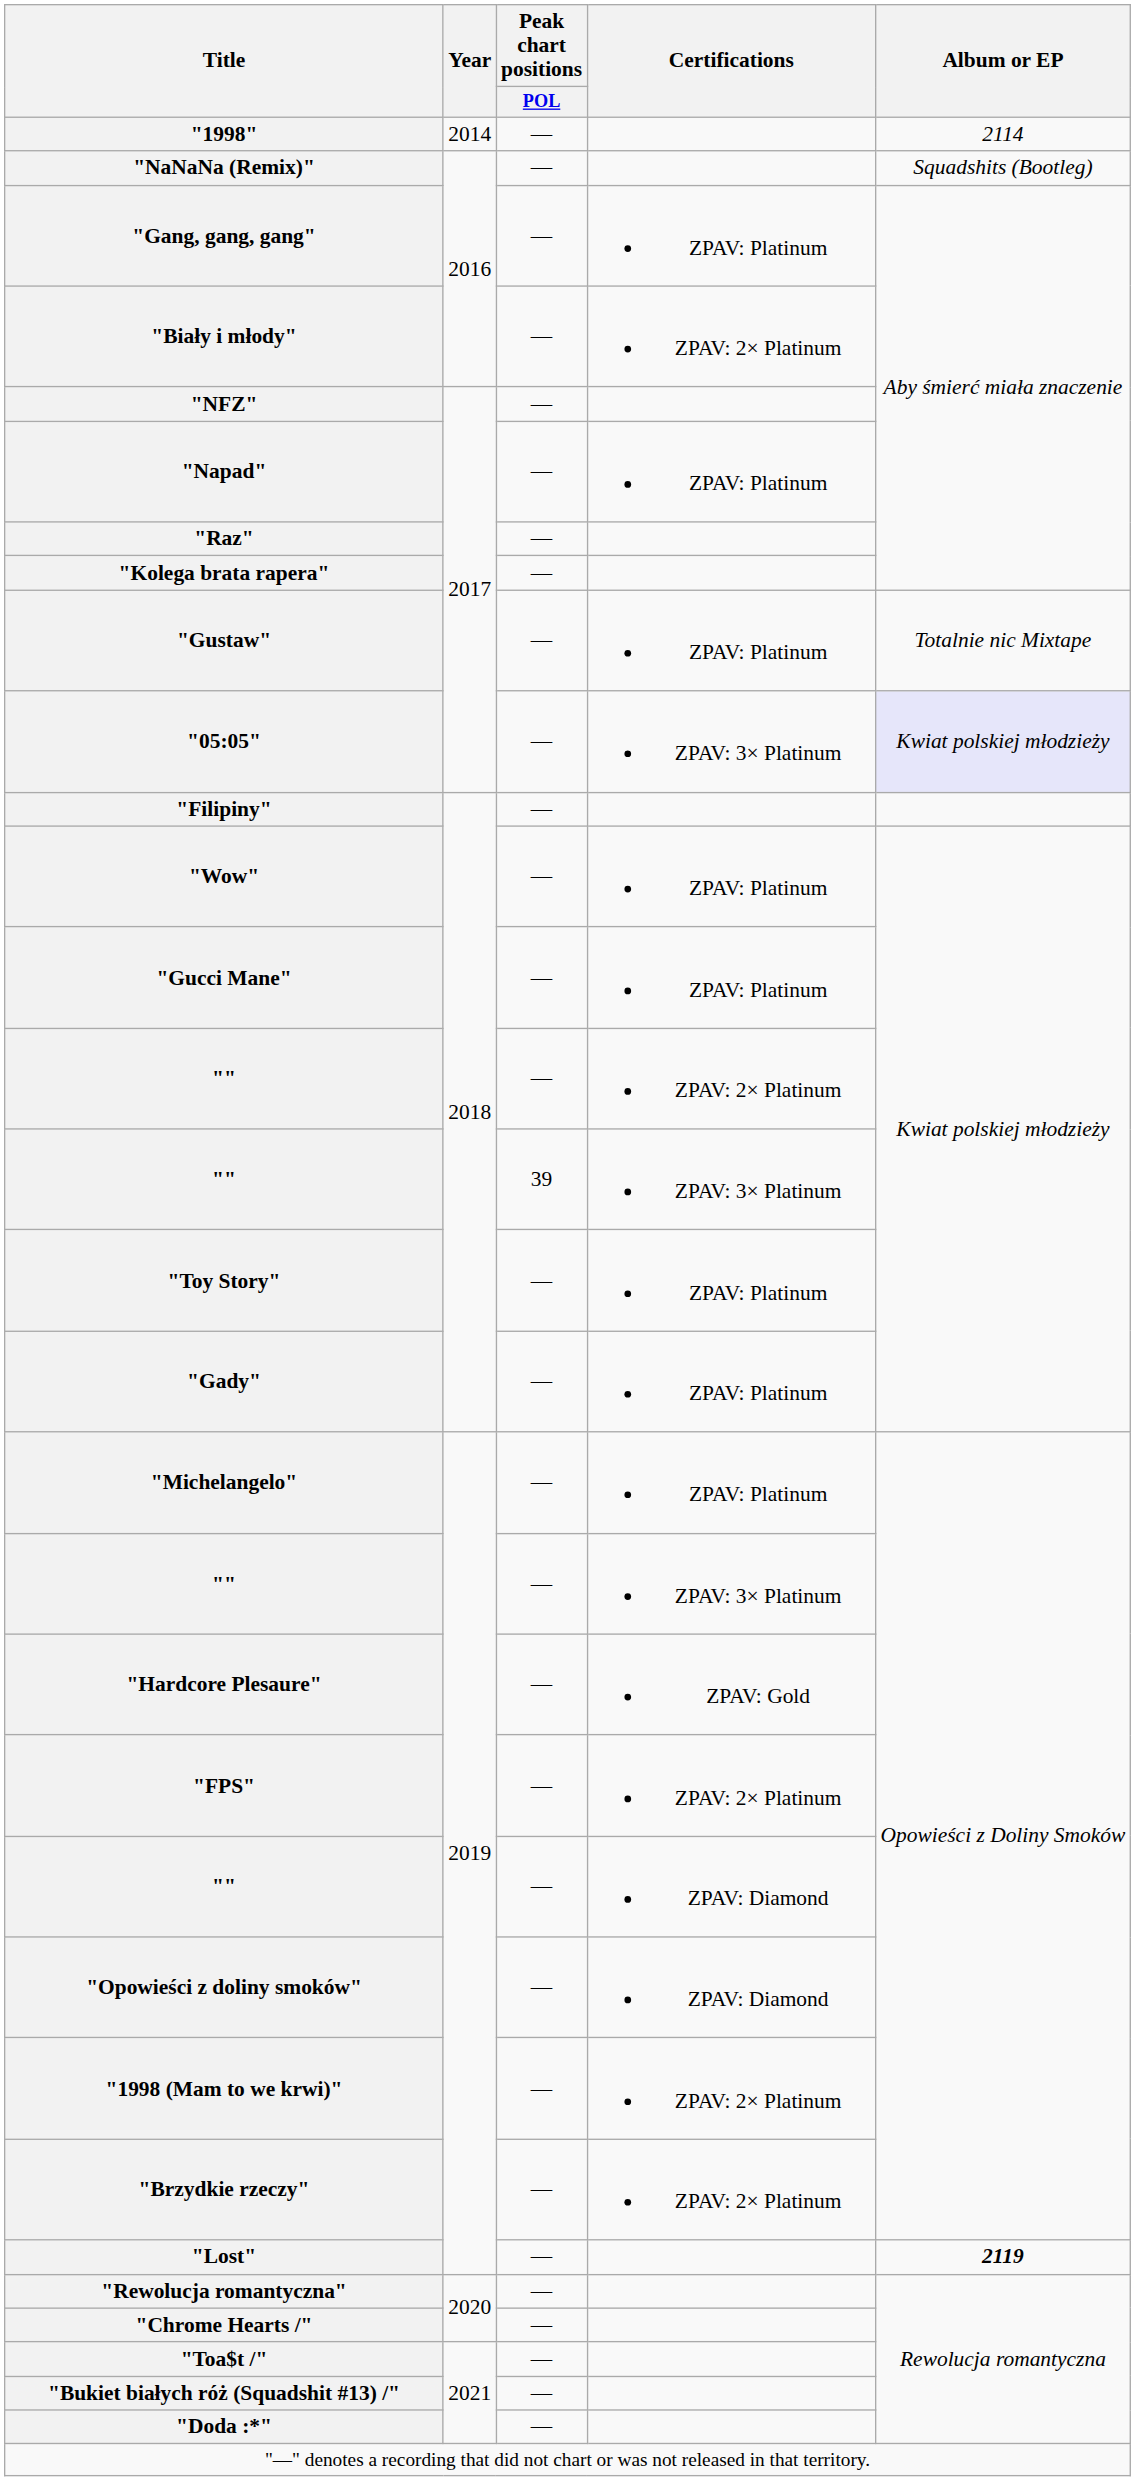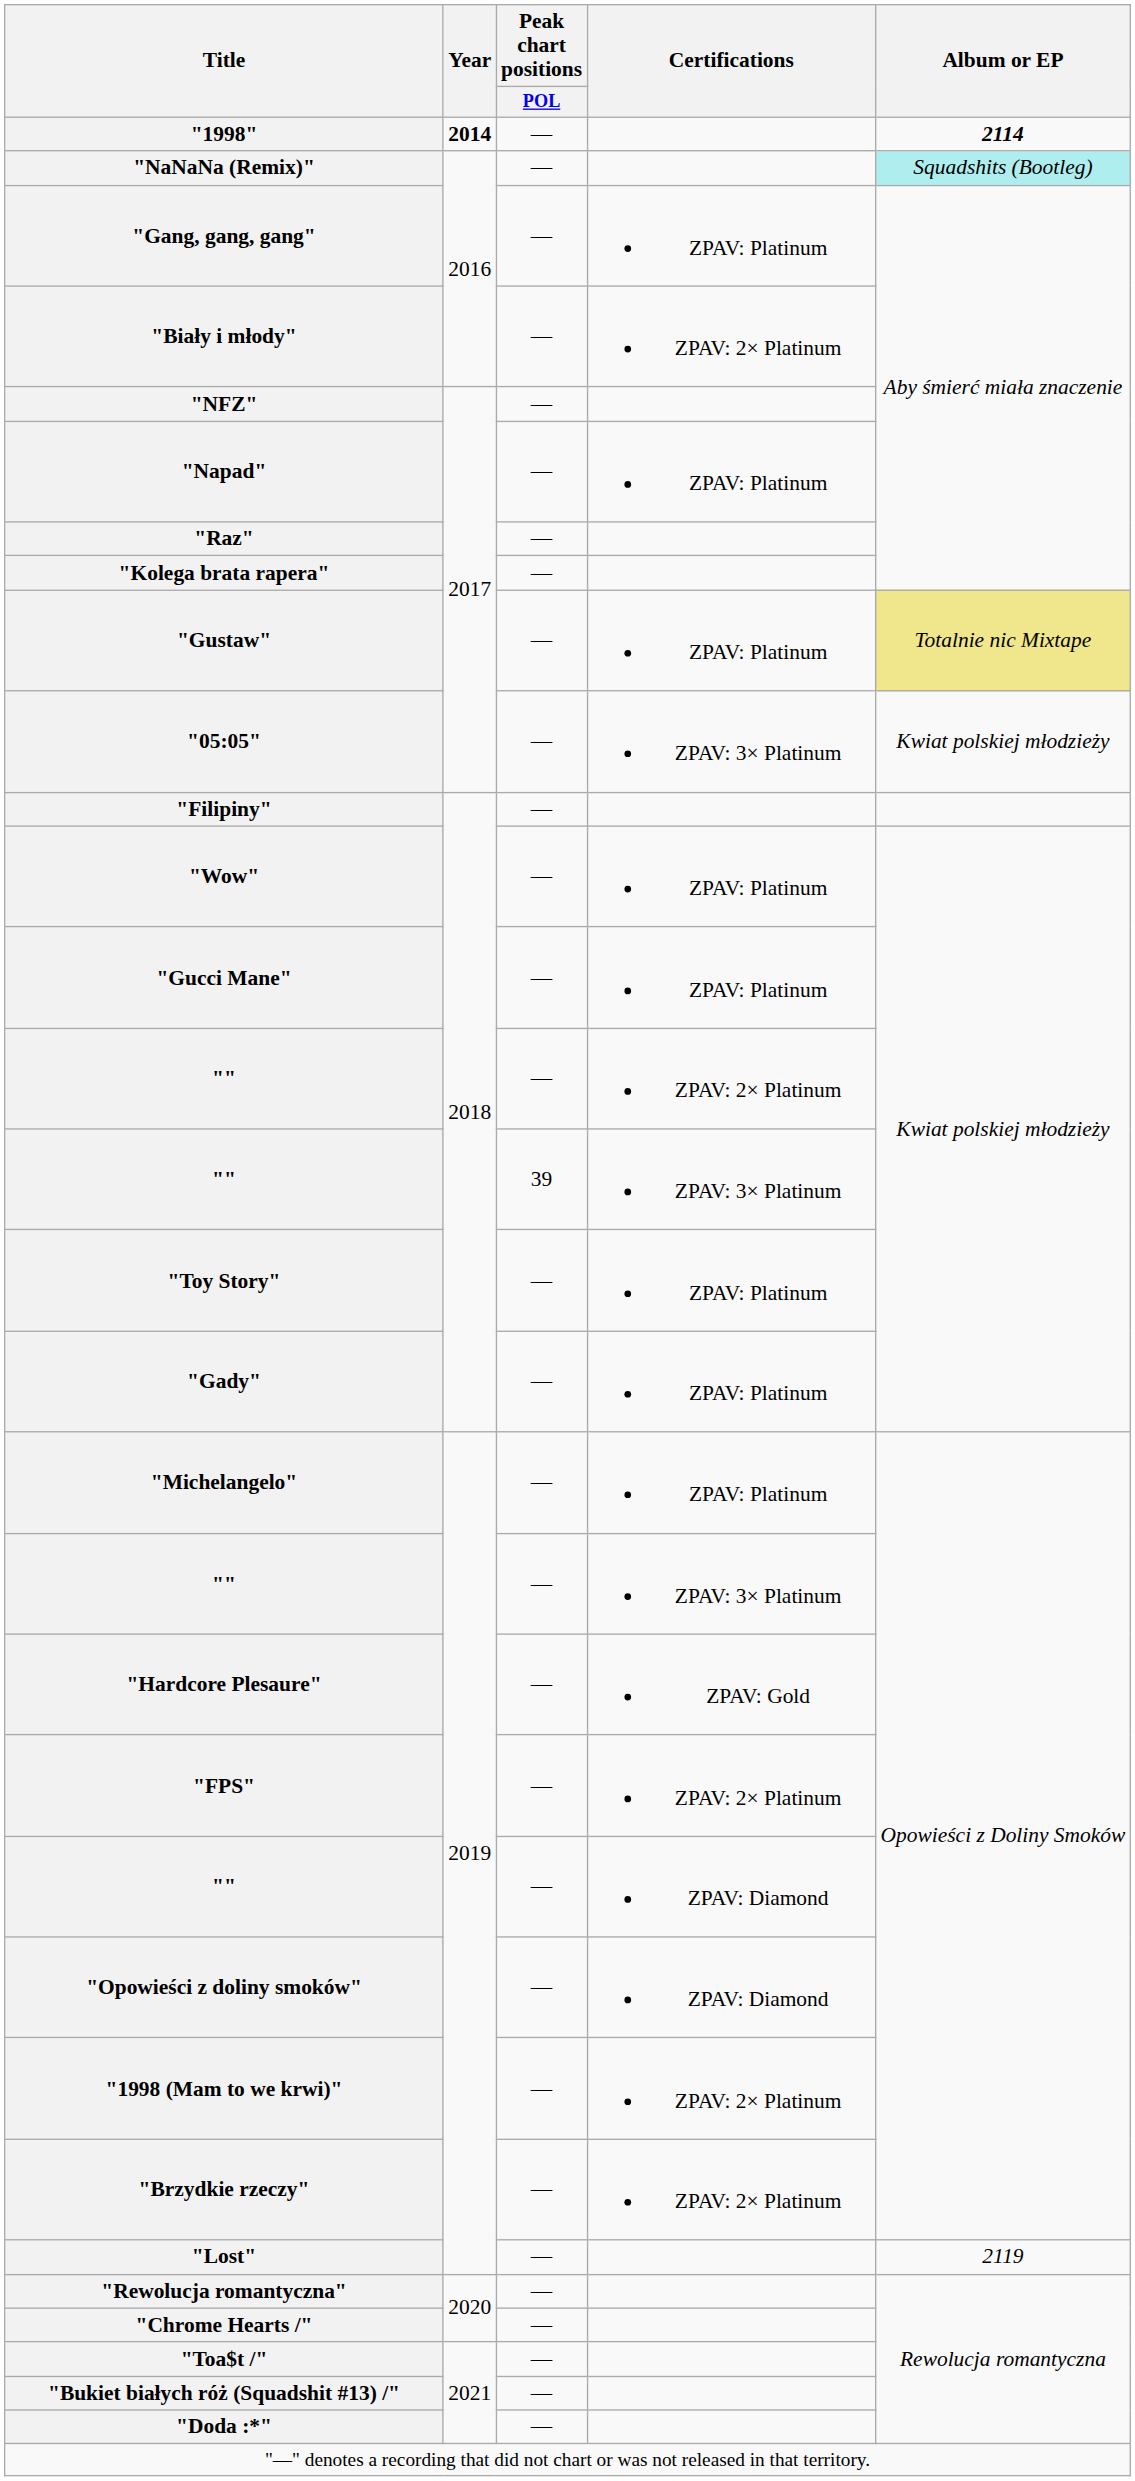(470, 133) normal -> (470, 133) bold
(1003, 133) normal -> (1003, 133) bold
(1003, 167) no background -> (1003, 167) paleturquoise background
(1003, 640) no background -> (1003, 640) khaki background
(1003, 741) lavender background -> (1003, 741) no background
(1003, 2256) bold -> (1003, 2256) normal
